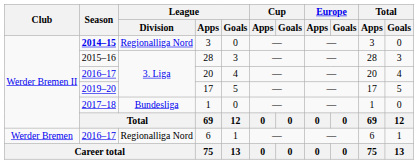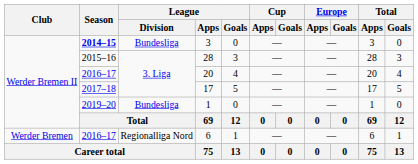(157, 43) Regionalliga Nord -> (157, 43) Bundesliga
(99, 89) 2019–20 -> (99, 89) 2017–18
(99, 105) 2017–18 -> (99, 105) 2019–20
